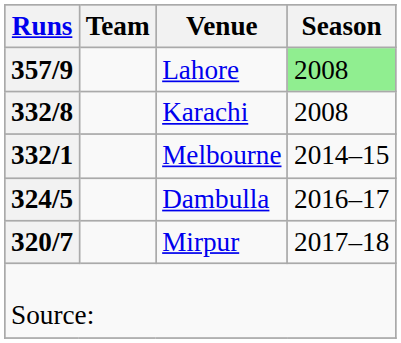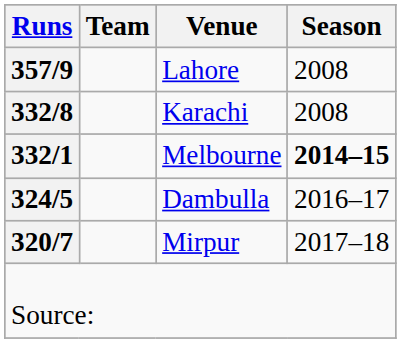(321, 69) lightgreen background -> (321, 69) no background
(342, 155) normal -> (342, 155) bold
